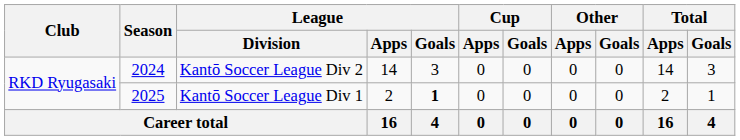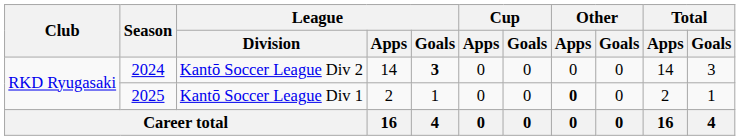(435, 69) normal -> (435, 69) bold
(435, 95) bold -> (435, 95) normal
(573, 95) normal -> (573, 95) bold
